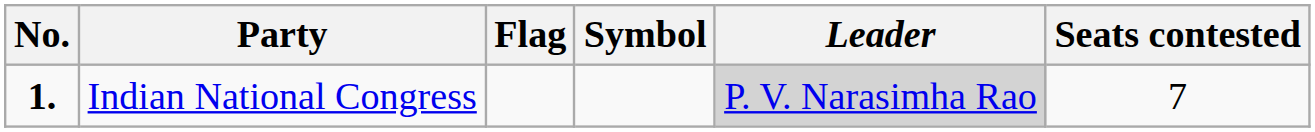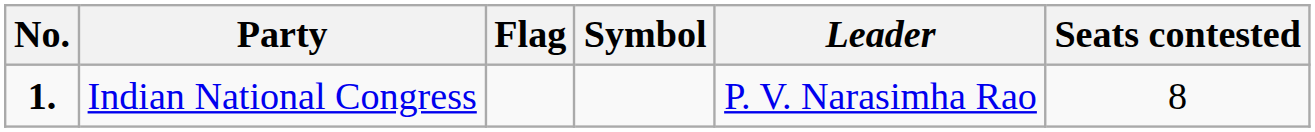(881, 95) lightgrey background -> (881, 95) no background
(1178, 95) 7 -> (1178, 95) 8
